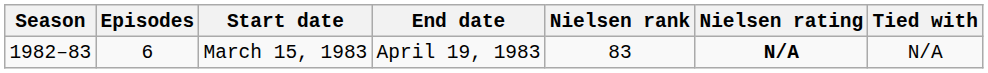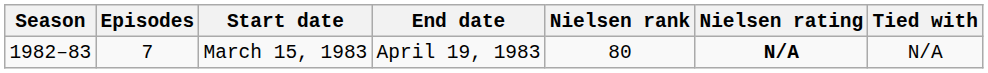(147, 52) 6 -> (147, 52) 7
(620, 52) 83 -> (620, 52) 80
